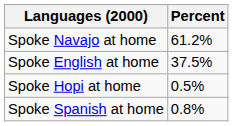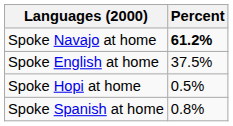(192, 40) normal -> (192, 40) bold
